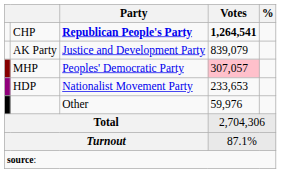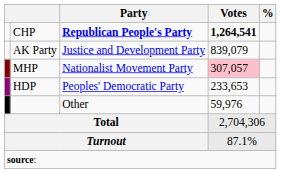(123, 68) Peoples' Democratic Party -> (127, 68) Nationalist Movement Party
(127, 86) Nationalist Movement Party -> (123, 86) Peoples' Democratic Party
